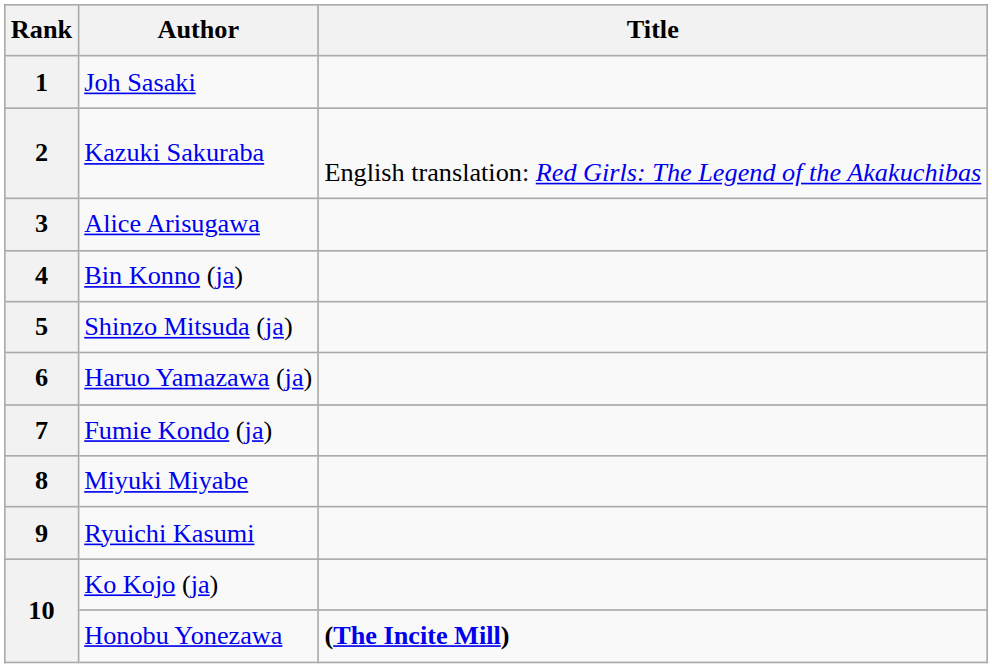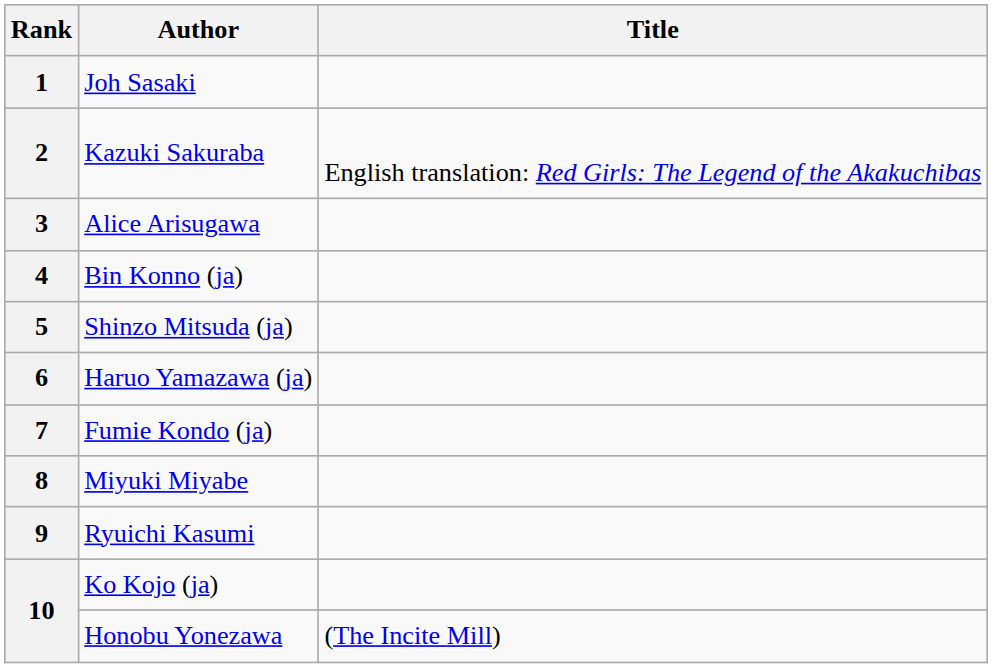(417, 635) bold -> (413, 635) normal
